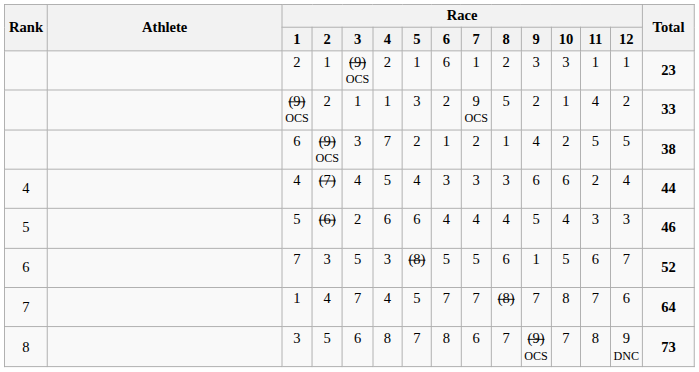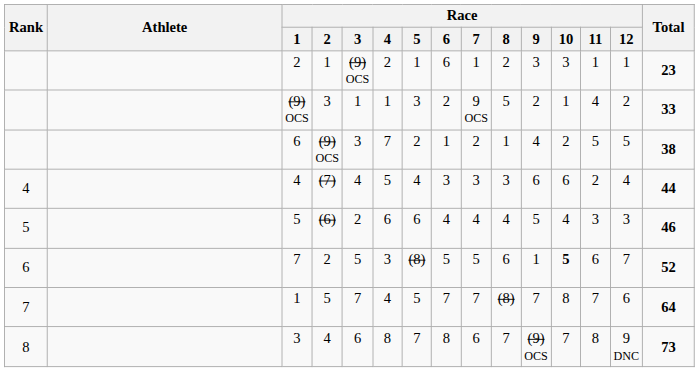(327, 109) 2 -> (327, 109) 3
(327, 267) 3 -> (327, 267) 2
(566, 267) normal -> (566, 267) bold
(327, 307) 4 -> (327, 307) 5
(327, 346) 5 -> (327, 346) 4
